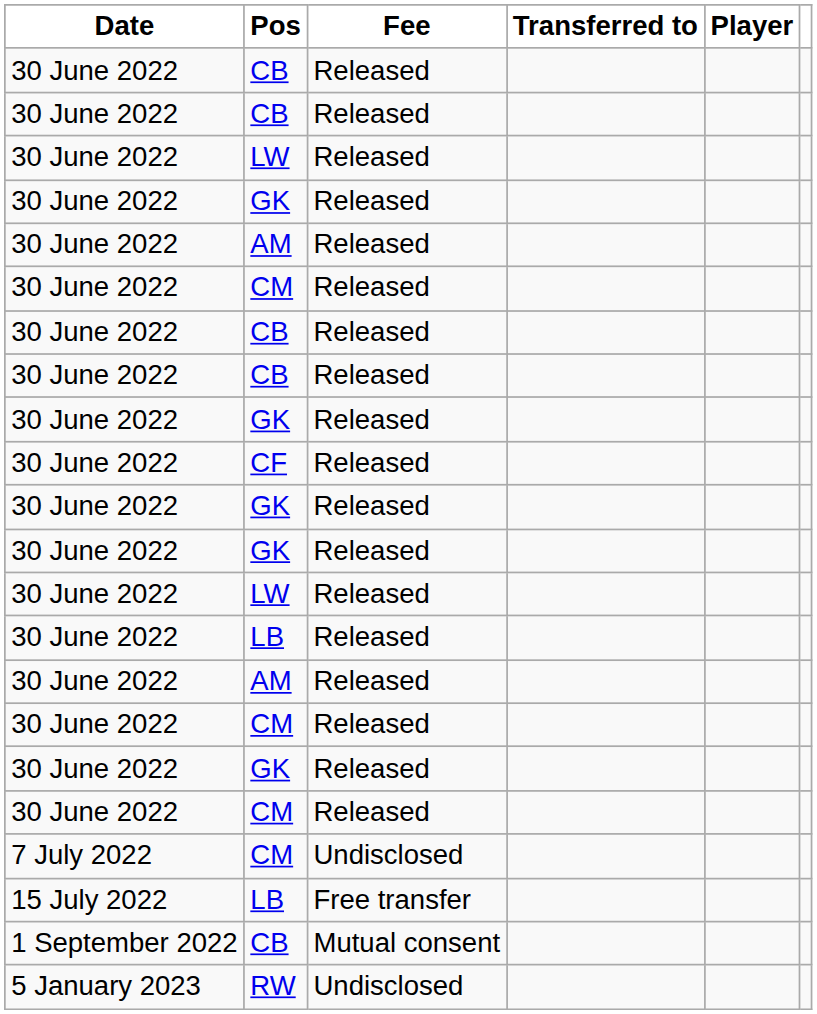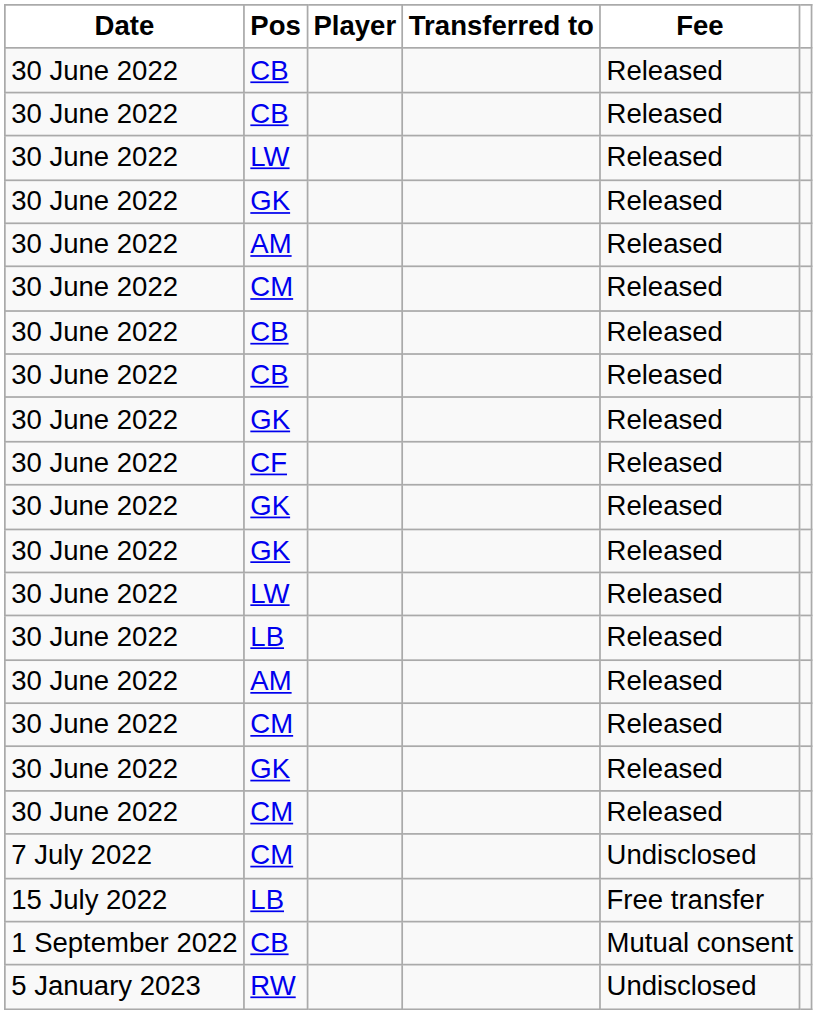columns swapped: (752, 26) <-> (407, 26)
